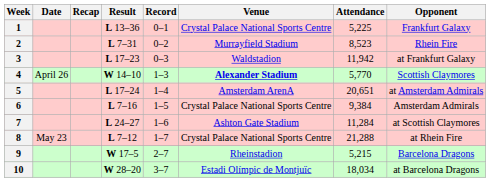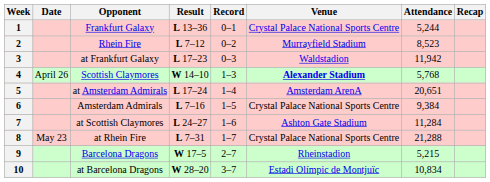columns swapped: (436, 12) <-> (86, 12)
(360, 28) 5,225 -> (428, 28) 5,244
(122, 43) L 7–31 -> (190, 43) L 7–12
(360, 75) 5,770 -> (428, 75) 5,768
(122, 138) L 7–12 -> (190, 138) L 7–31
(360, 169) 18,034 -> (428, 169) 10,834
